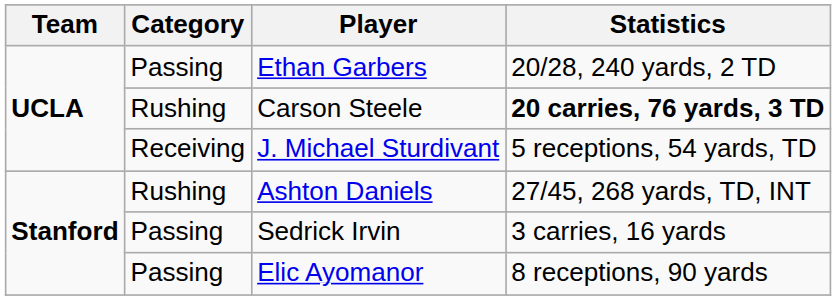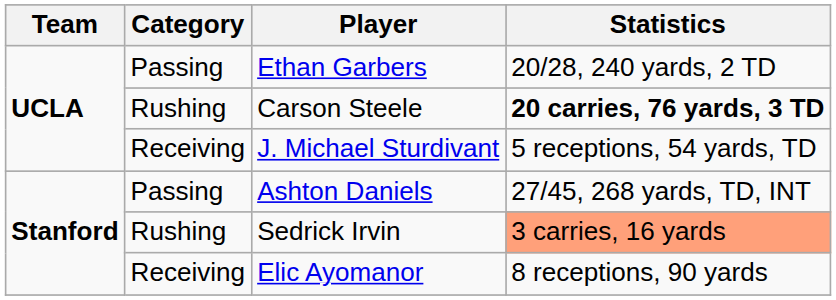(178, 190) Rushing -> (177, 190) Passing
(177, 232) Passing -> (178, 232) Rushing
(619, 232) no background -> (619, 232) lightsalmon background
(177, 273) Passing -> (188, 273) Receiving
